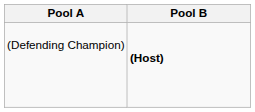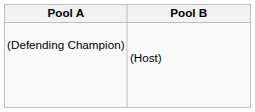(147, 58) bold -> (146, 58) normal
